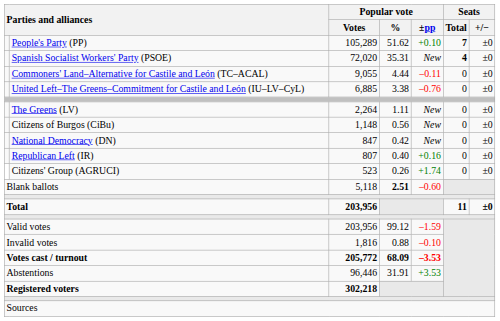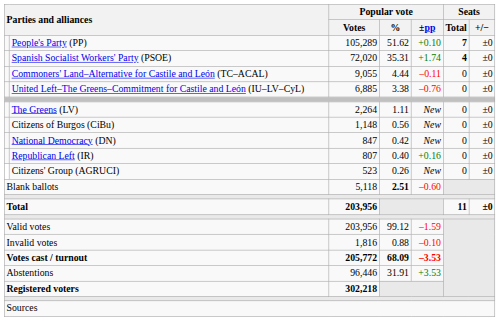(432, 58) New -> (430, 58) +1.74
(430, 171) +1.74 -> (432, 171) New
